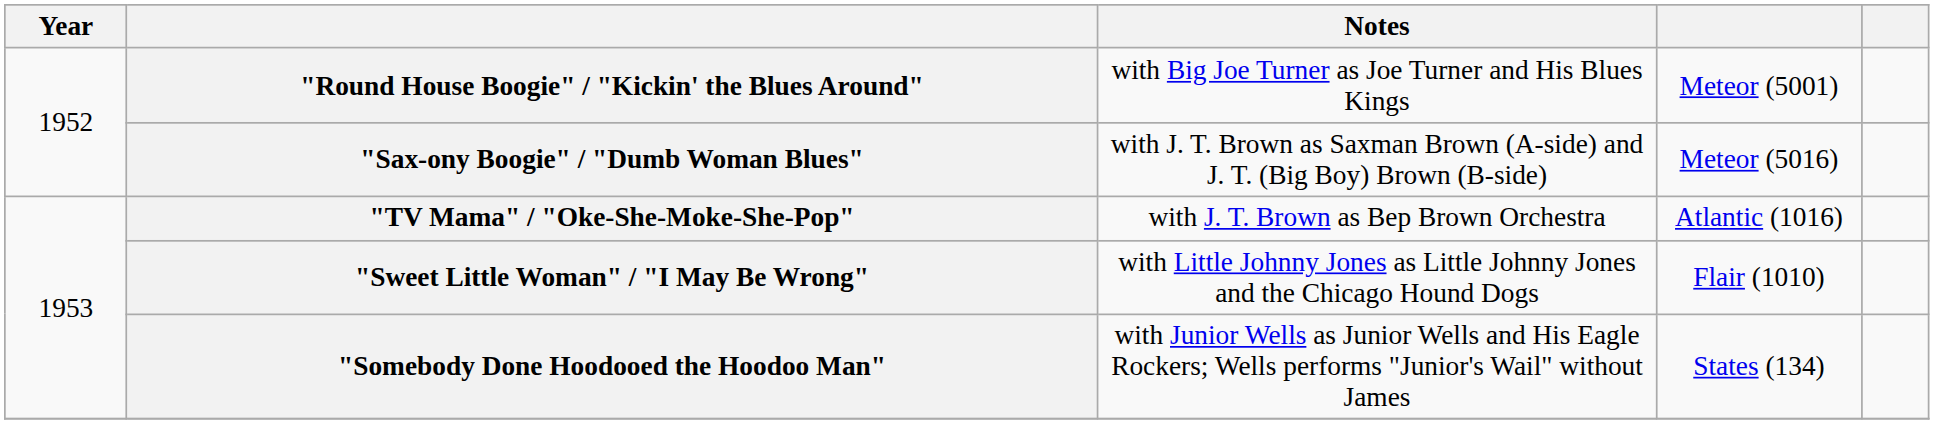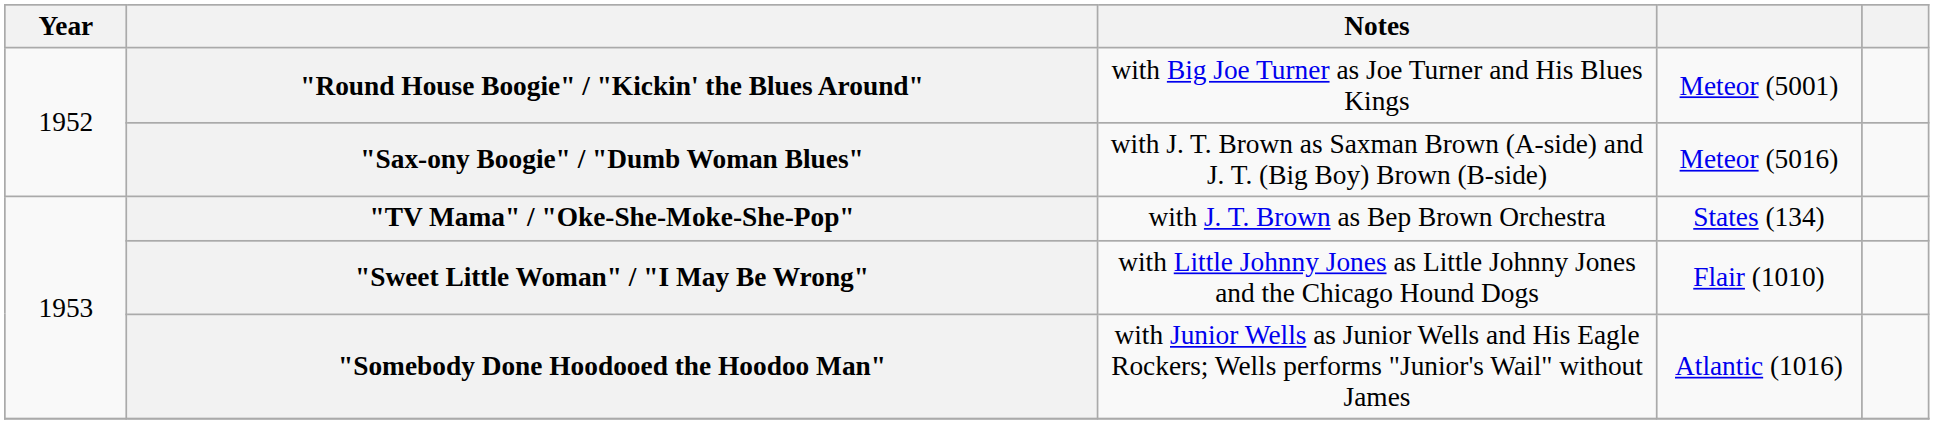(1759, 217) Atlantic (1016) -> (1759, 217) States (134)
(1759, 366) States (134) -> (1759, 366) Atlantic (1016)
